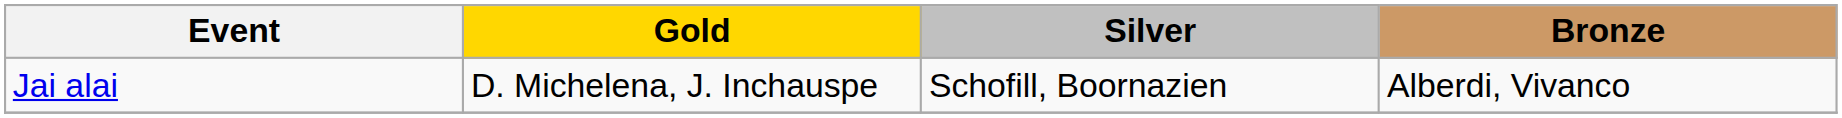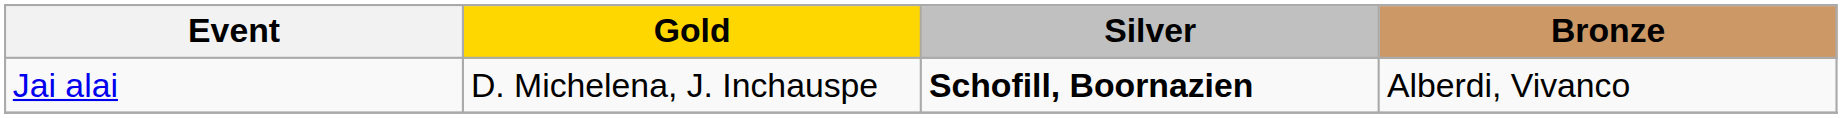(1078, 84) normal -> (1091, 84) bold
